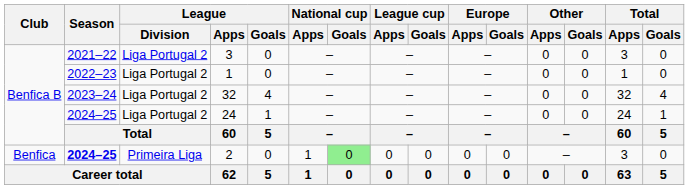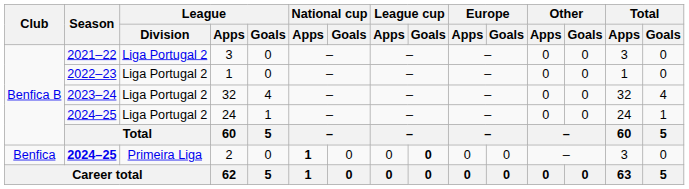(308, 154) normal -> (308, 154) bold
(349, 154) lightgreen background -> (349, 154) no background
(428, 154) normal -> (428, 154) bold
